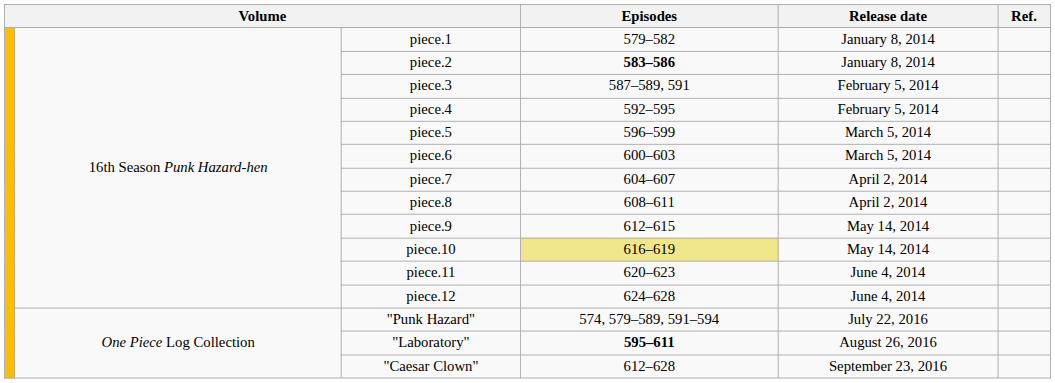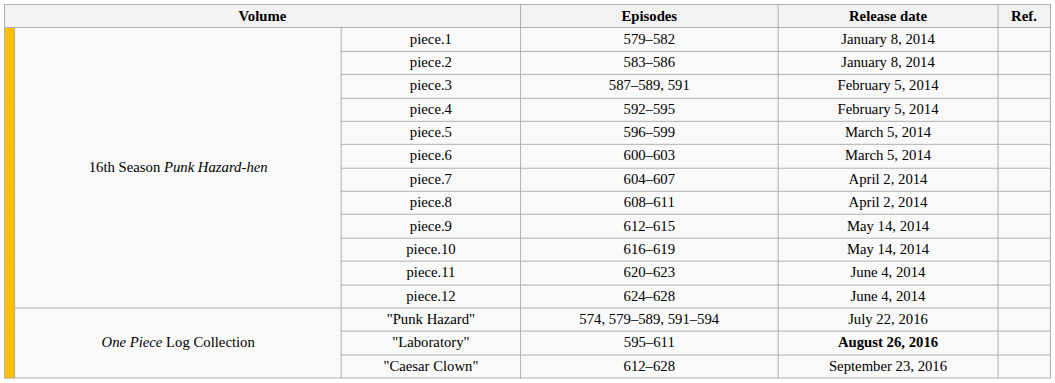(649, 62) bold -> (649, 62) normal
(649, 249) khaki background -> (649, 249) no background
(649, 343) bold -> (649, 343) normal
(888, 343) normal -> (888, 343) bold
